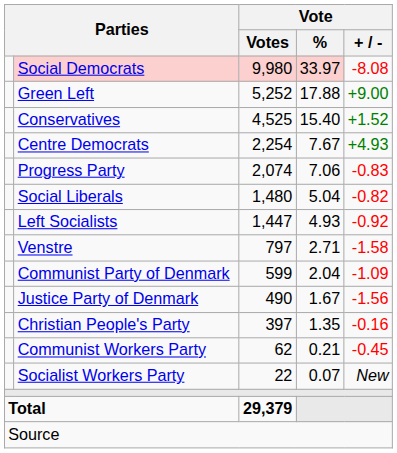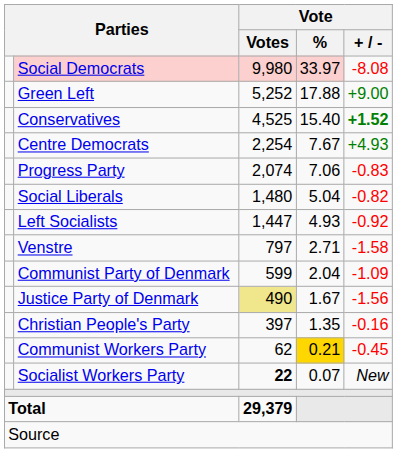(368, 119) normal -> (368, 119) bold
(279, 299) no background -> (279, 299) khaki background
(325, 350) no background -> (325, 350) gold background
(283, 376) normal -> (283, 376) bold
